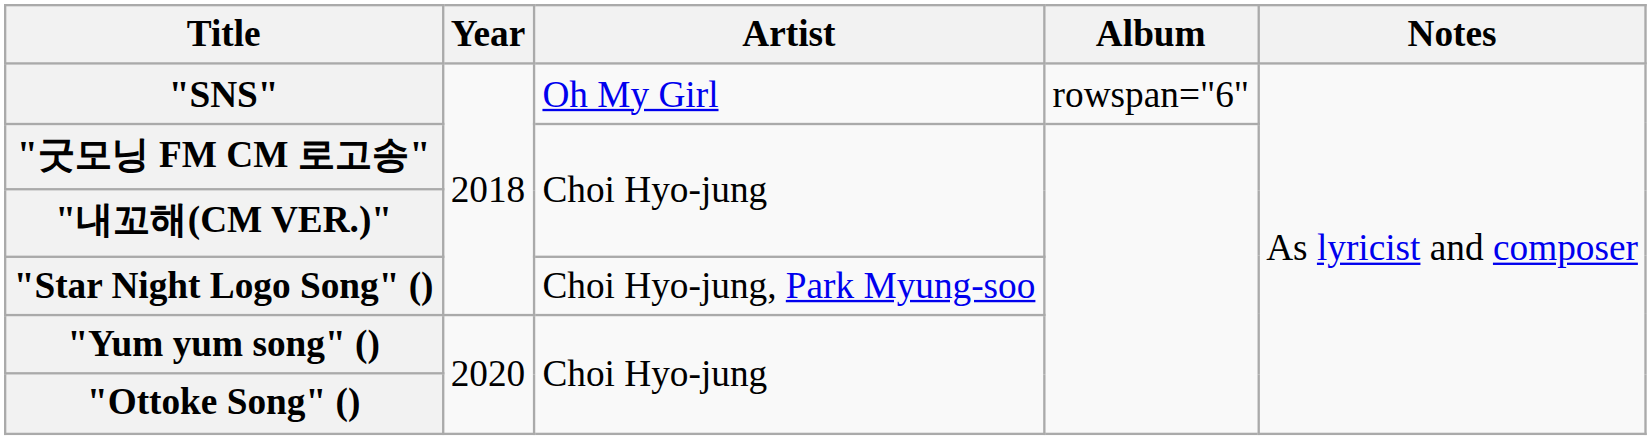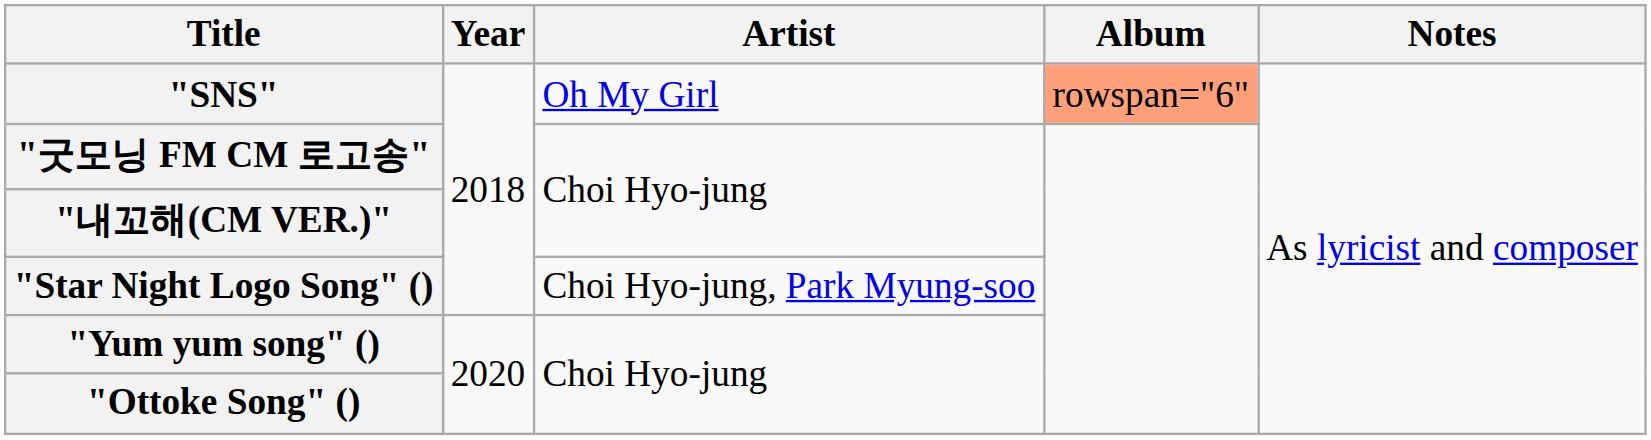(1151, 93) no background -> (1151, 93) lightsalmon background
